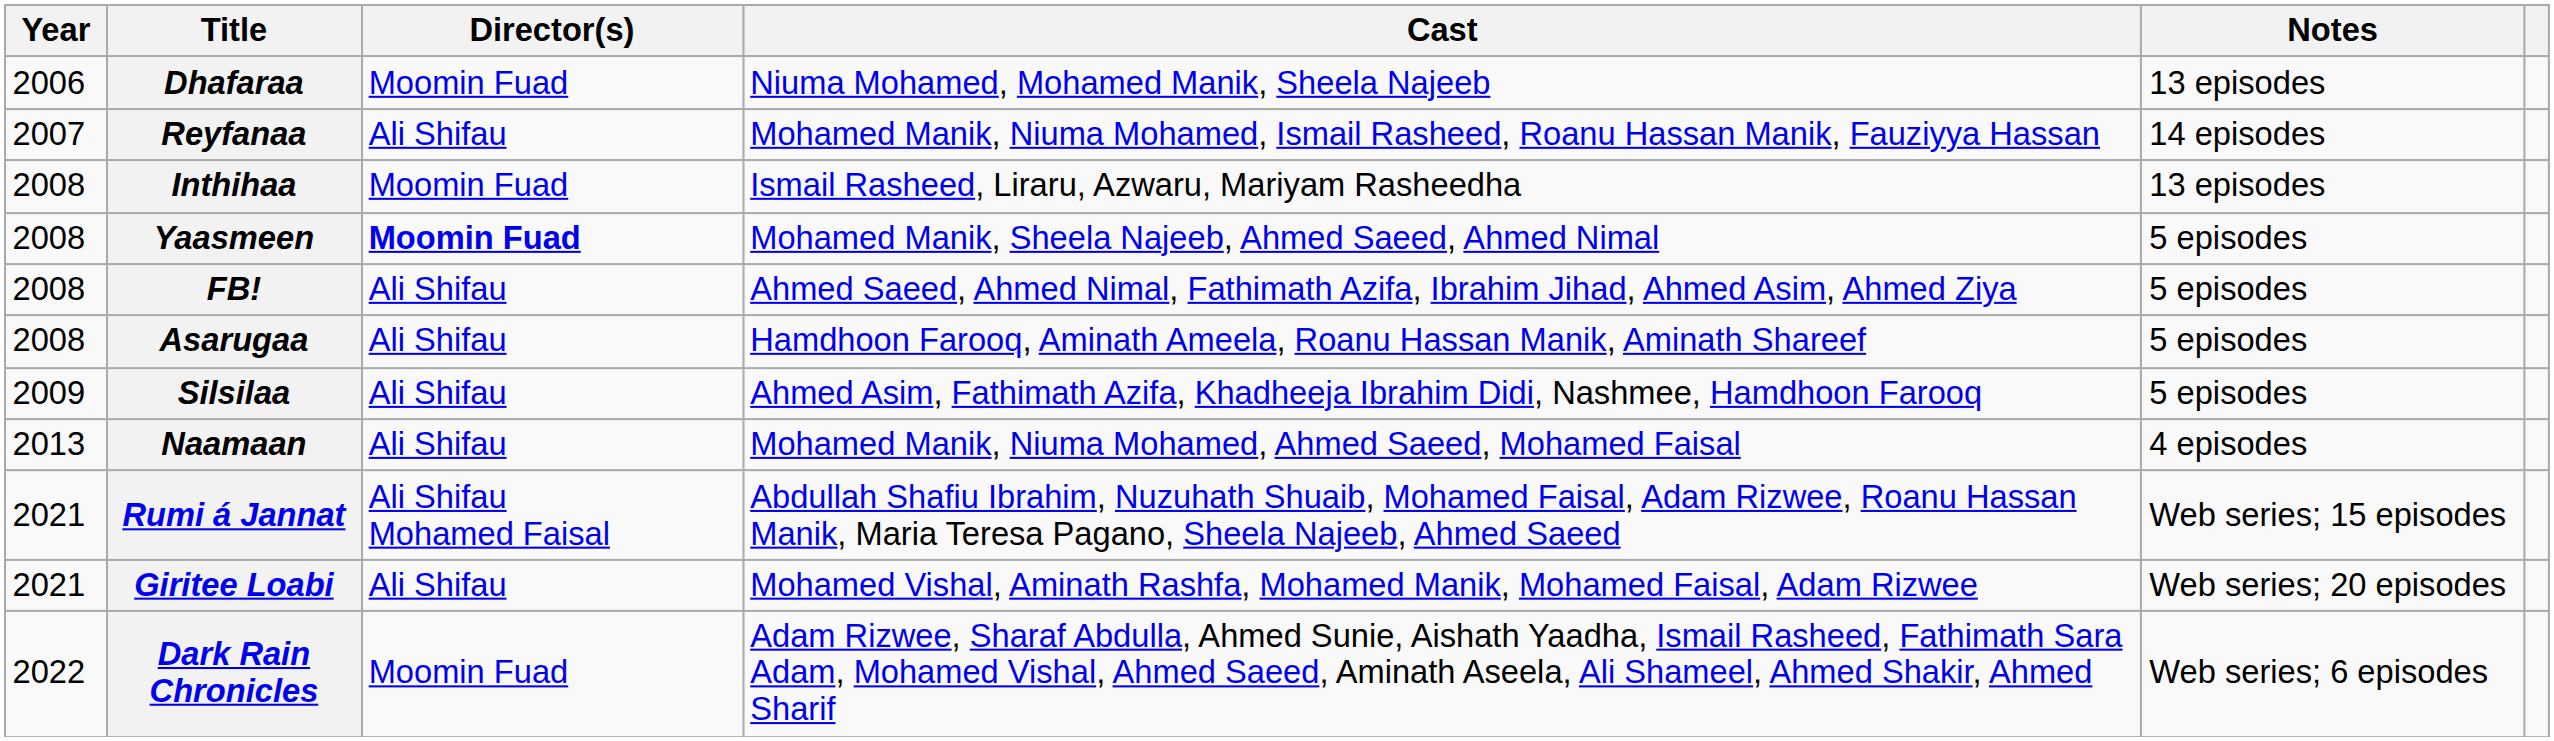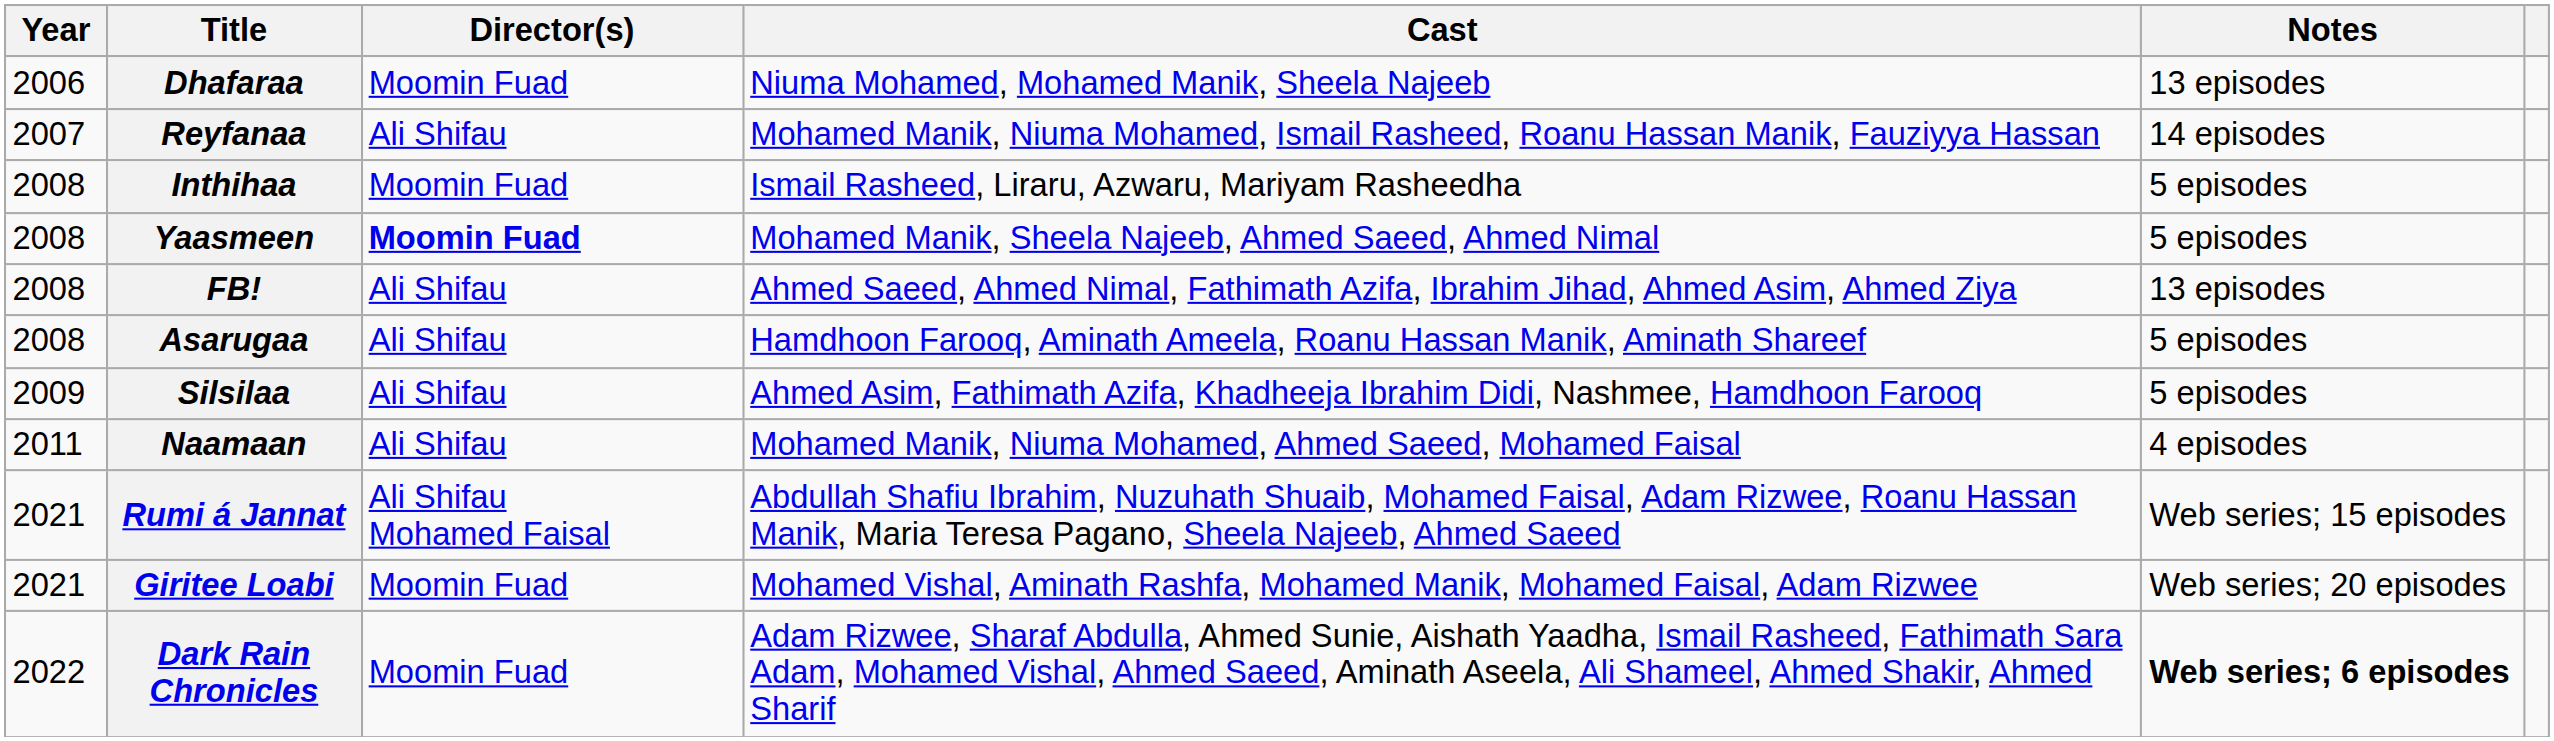(2237, 185) 13 episodes -> (2228, 185) 5 episodes
(2228, 289) 5 episodes -> (2237, 289) 13 episodes
(49, 444) 2013 -> (48, 444) 2011
(438, 584) Ali Shifau -> (468, 584) Moomin Fuad
(2319, 673) normal -> (2330, 673) bold
